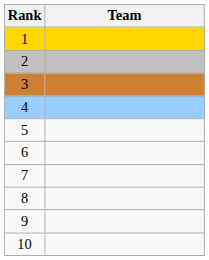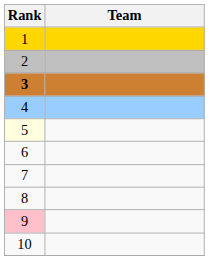(25, 84) normal -> (25, 84) bold
(25, 130) no background -> (25, 130) lightyellow background
(25, 221) no background -> (25, 221) pink background
